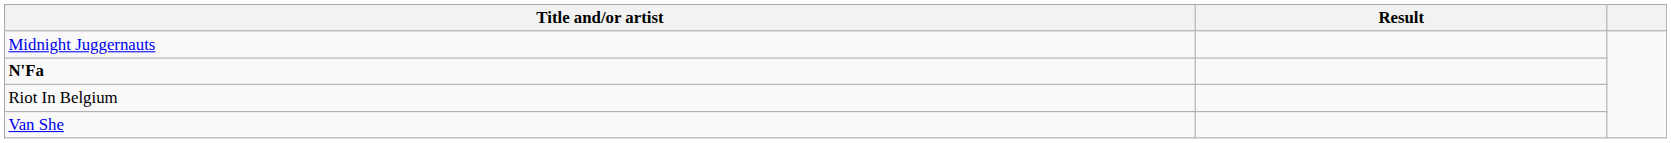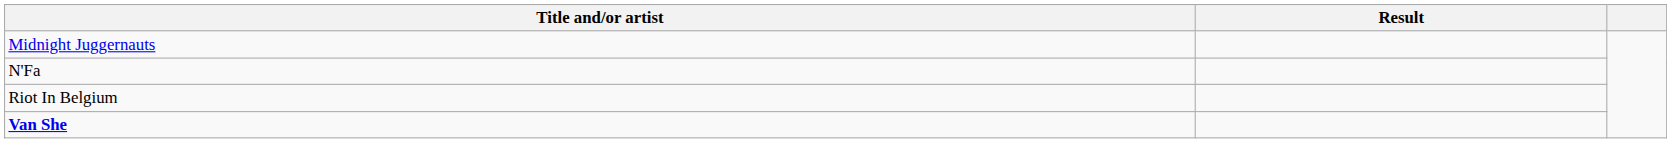(26, 71) bold -> (24, 71) normal
(36, 124) normal -> (38, 124) bold
